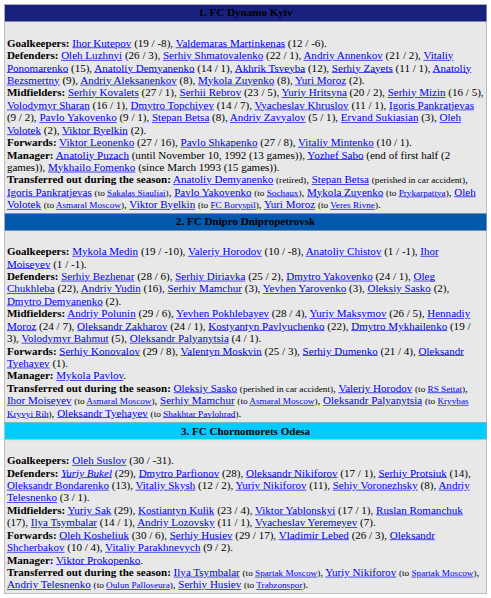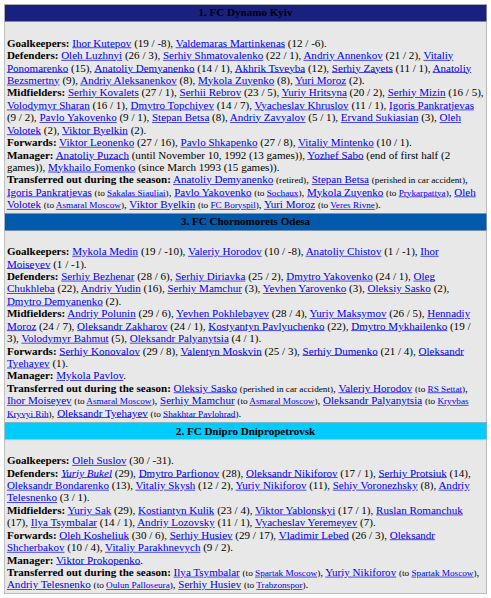(245, 222) 2. FC Dnipro Dnipropetrovsk -> (246, 222) 3. FC Chornomorets Odesa
(246, 431) 3. FC Chornomorets Odesa -> (245, 431) 2. FC Dnipro Dnipropetrovsk
